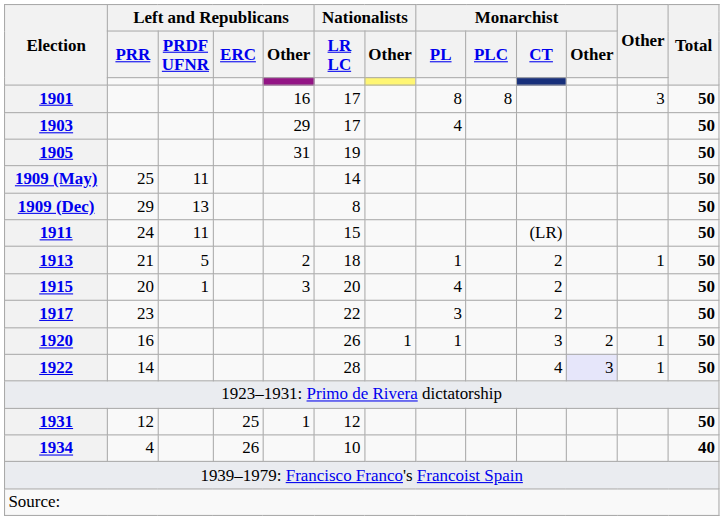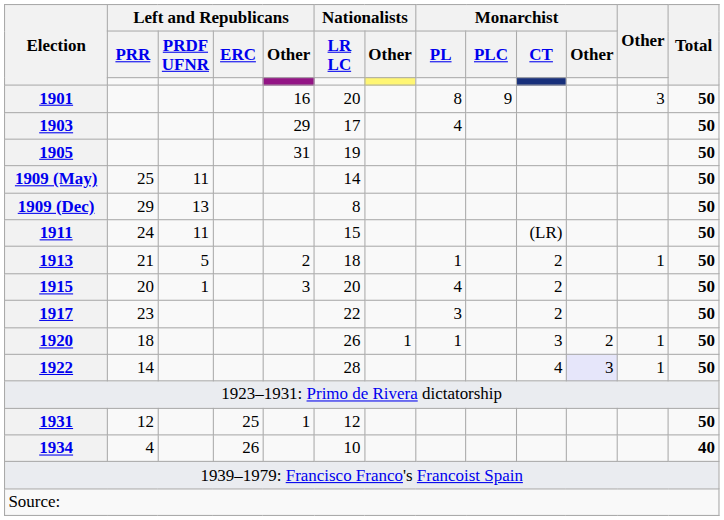(352, 98) 17 -> (352, 98) 20
(508, 98) 8 -> (508, 98) 9
(146, 340) 16 -> (146, 340) 18
